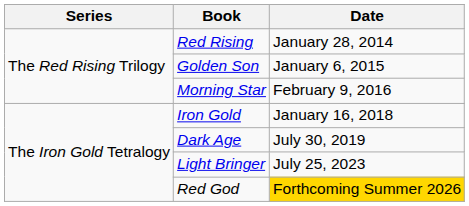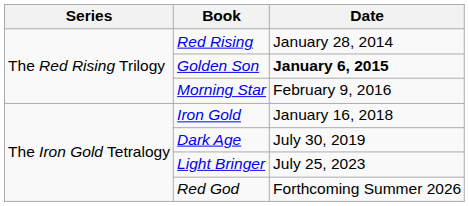(329, 66) normal -> (331, 66) bold
(367, 189) gold background -> (367, 189) no background
